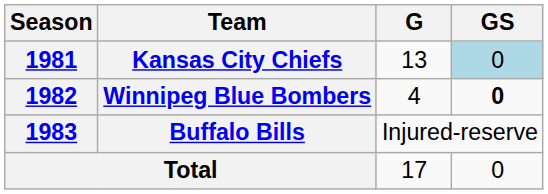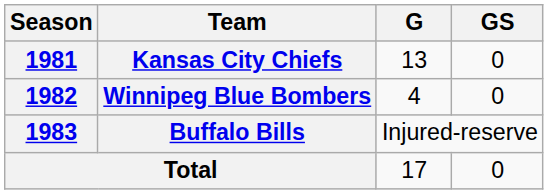(498, 59) lightblue background -> (498, 59) no background
(498, 96) bold -> (498, 96) normal
